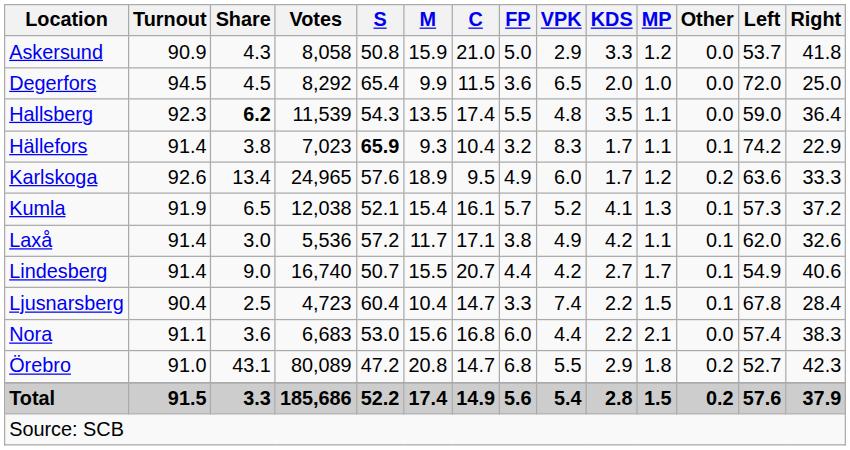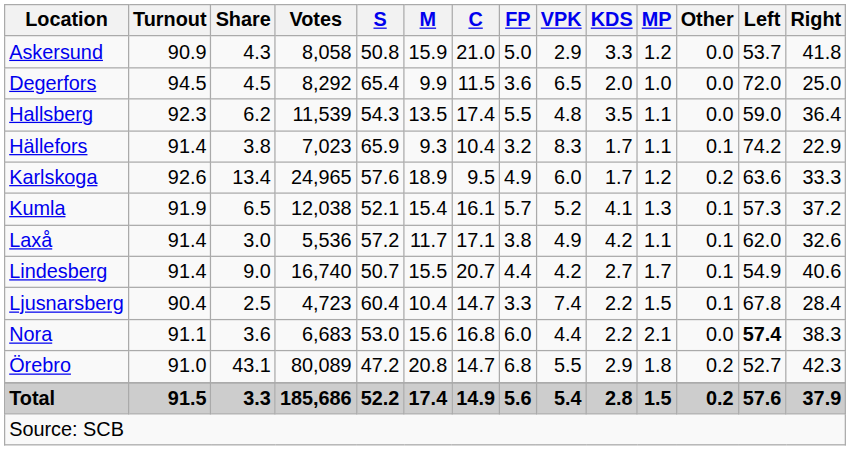(257, 114) bold -> (257, 114) normal
(380, 146) bold -> (380, 146) normal
(762, 334) normal -> (762, 334) bold
